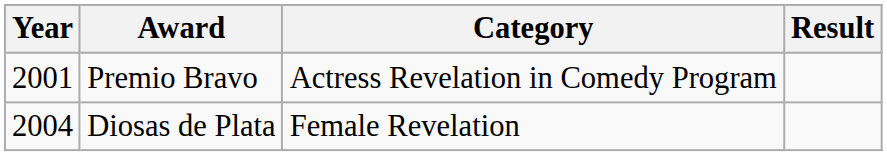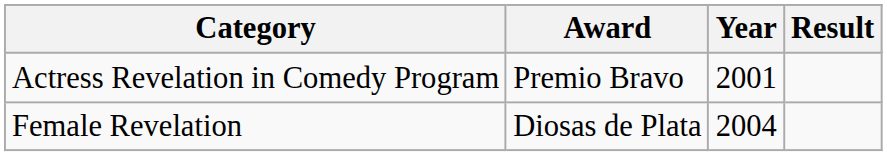columns swapped: (43, 28) <-> (533, 28)
